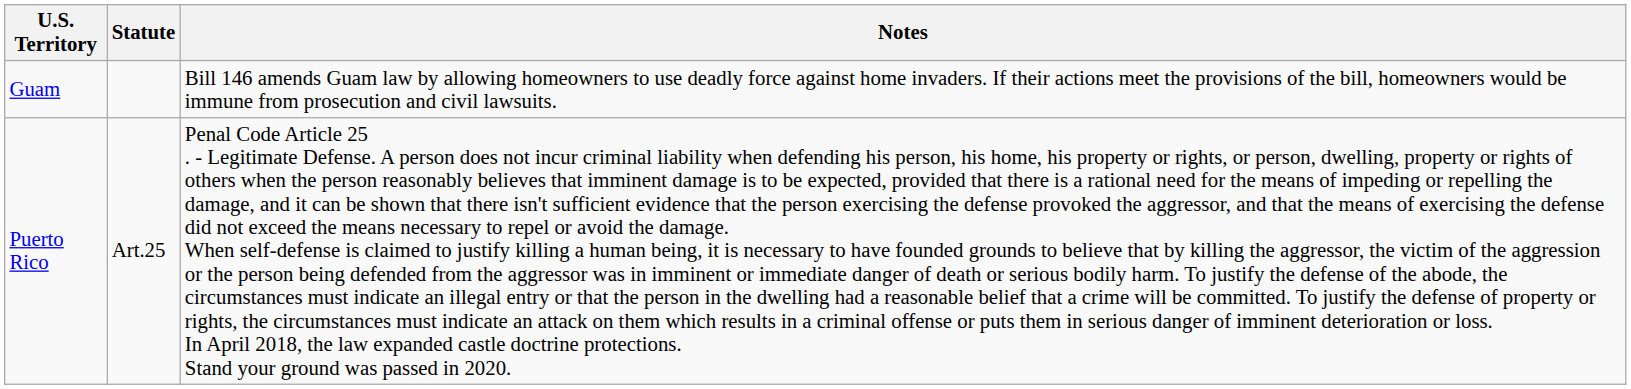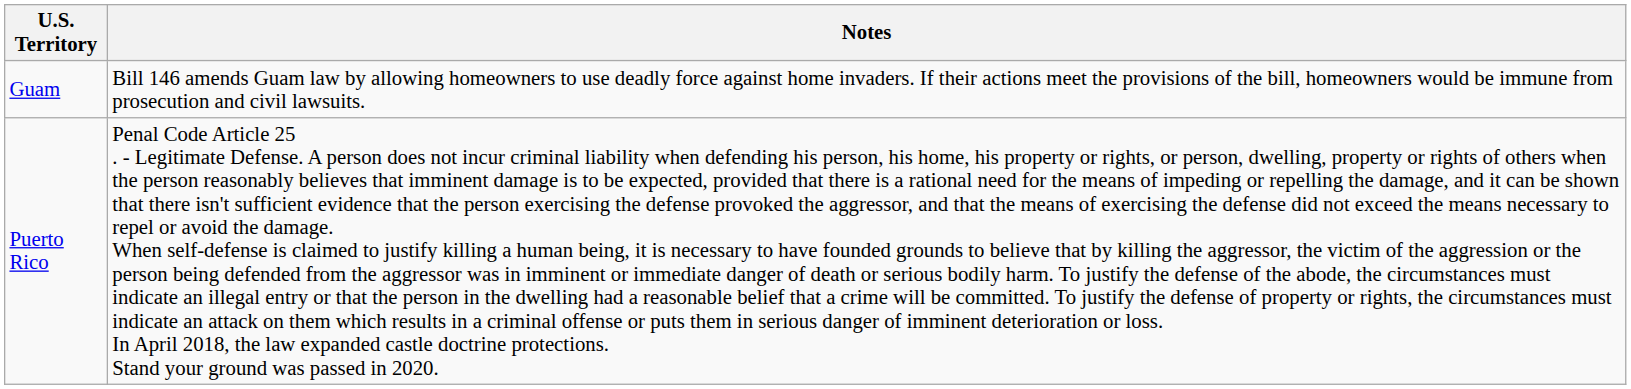- column: (143, 32)
